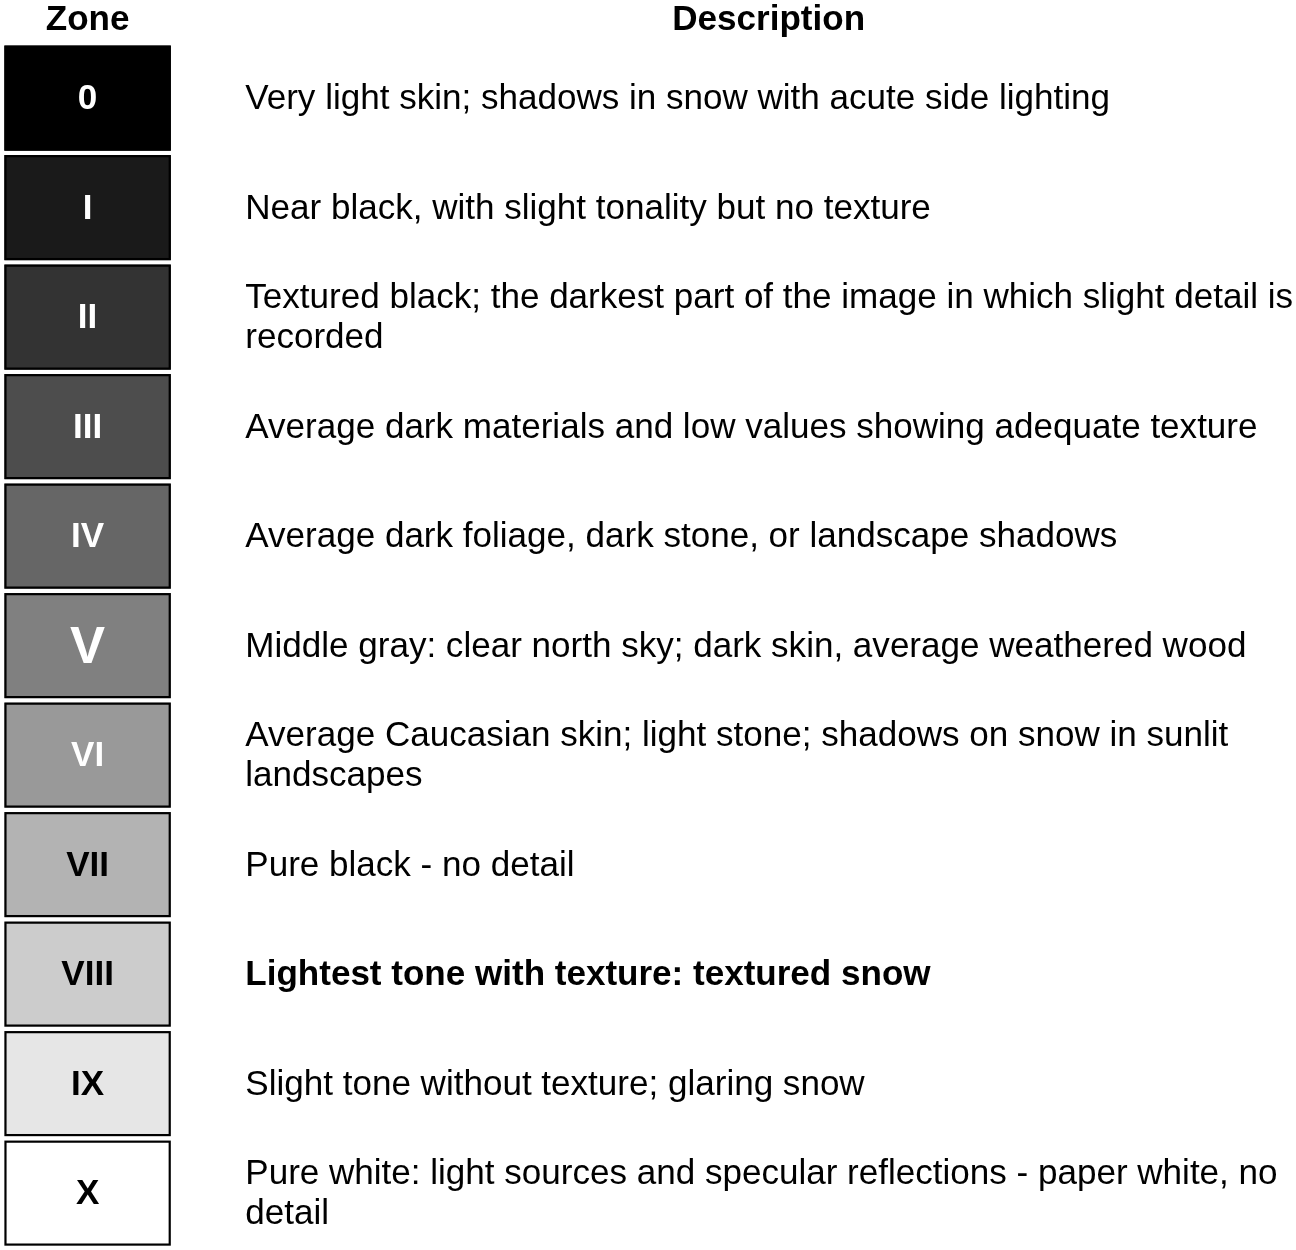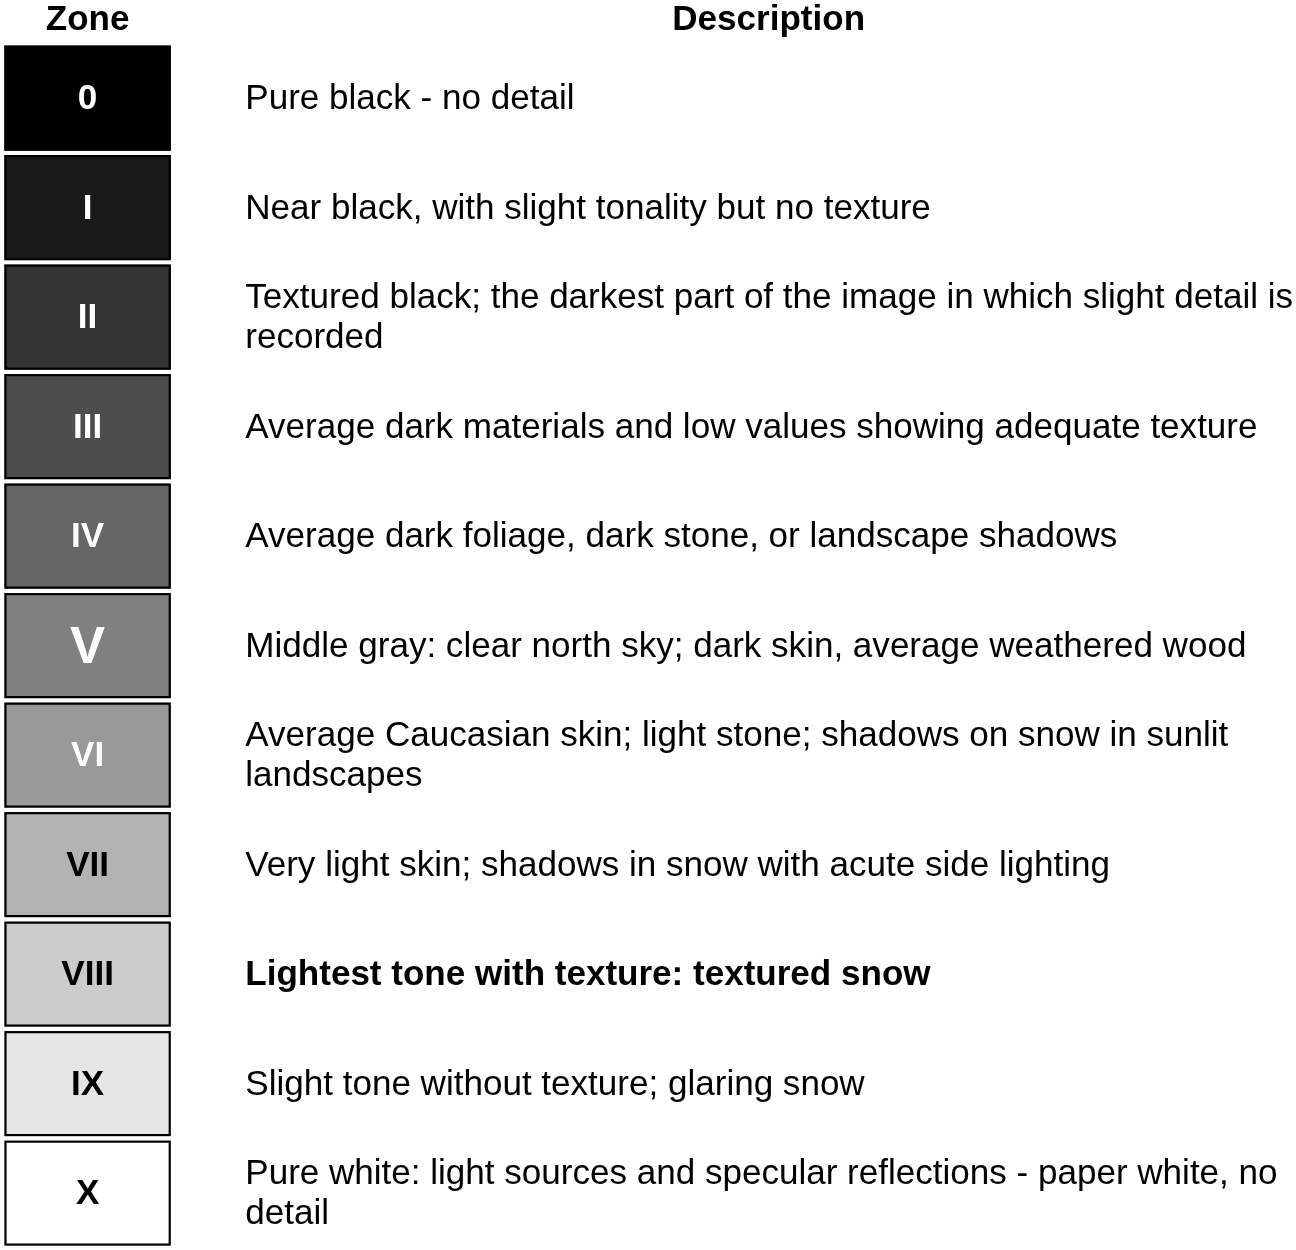(678, 97) Very light skin; shadows in snow with acute side lighting -> (410, 97) Pure black - no detail
(410, 864) Pure black - no detail -> (678, 864) Very light skin; shadows in snow with acute side lighting
